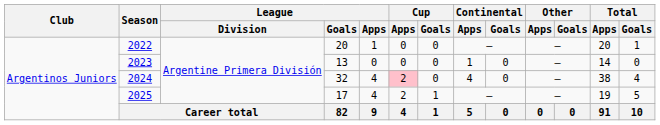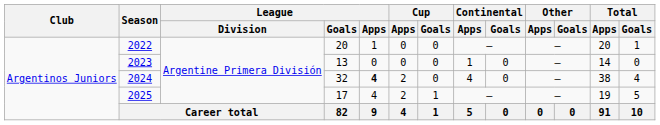(374, 79) normal -> (374, 79) bold
(403, 79) pink background -> (403, 79) no background
